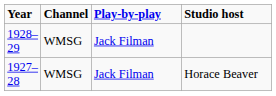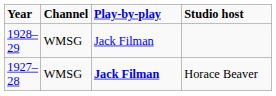(124, 74) normal -> (127, 74) bold
